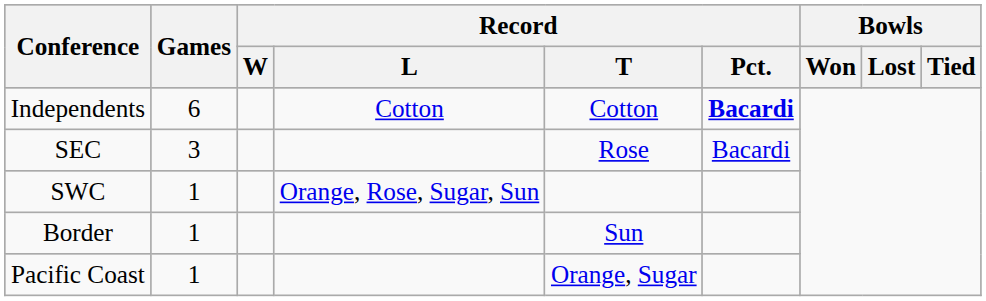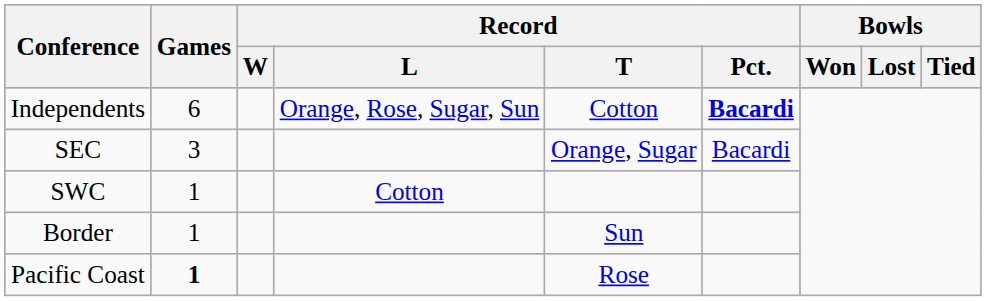(409, 108) Cotton -> (409, 108) Orange, Rose, Sugar, Sun
(624, 150) Rose -> (624, 150) Orange, Sugar
(409, 191) Orange, Rose, Sugar, Sun -> (409, 191) Cotton
(194, 275) normal -> (194, 275) bold
(624, 275) Orange, Sugar -> (624, 275) Rose
